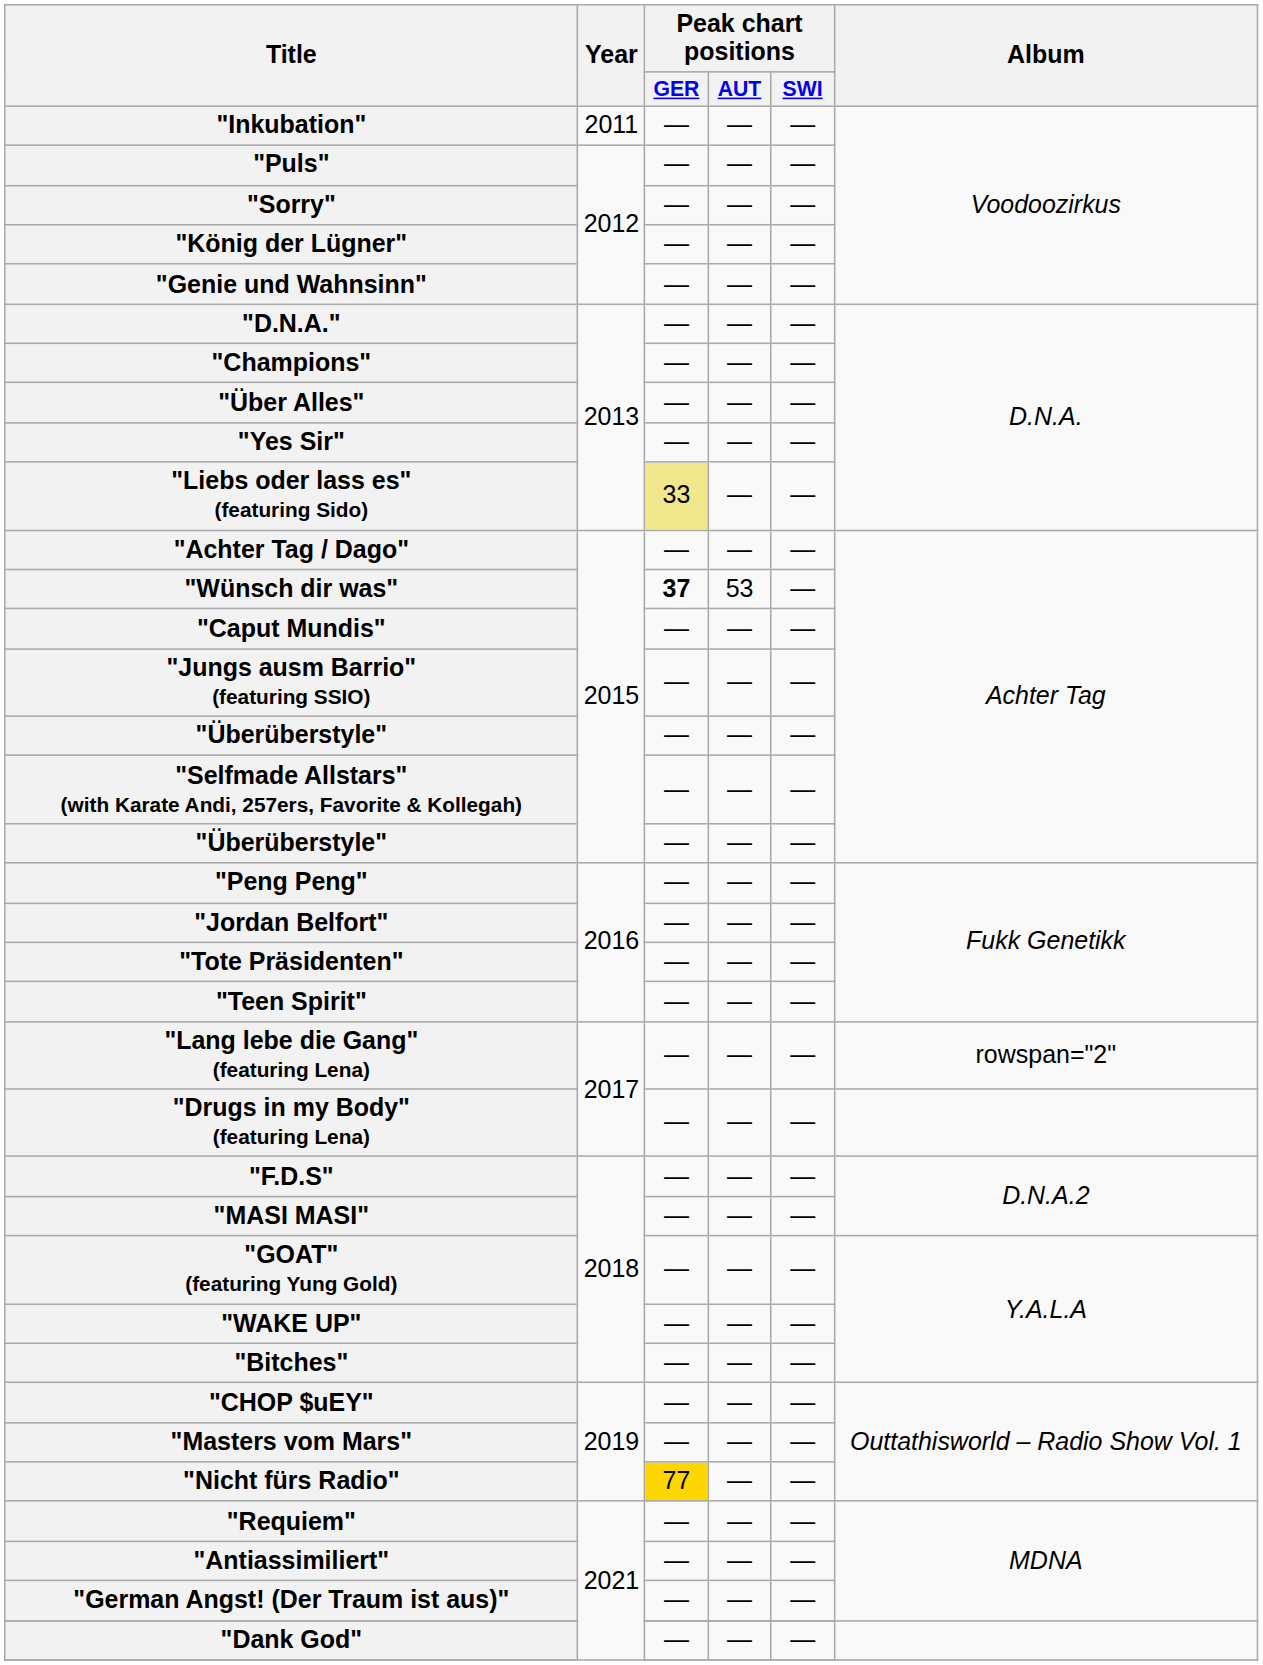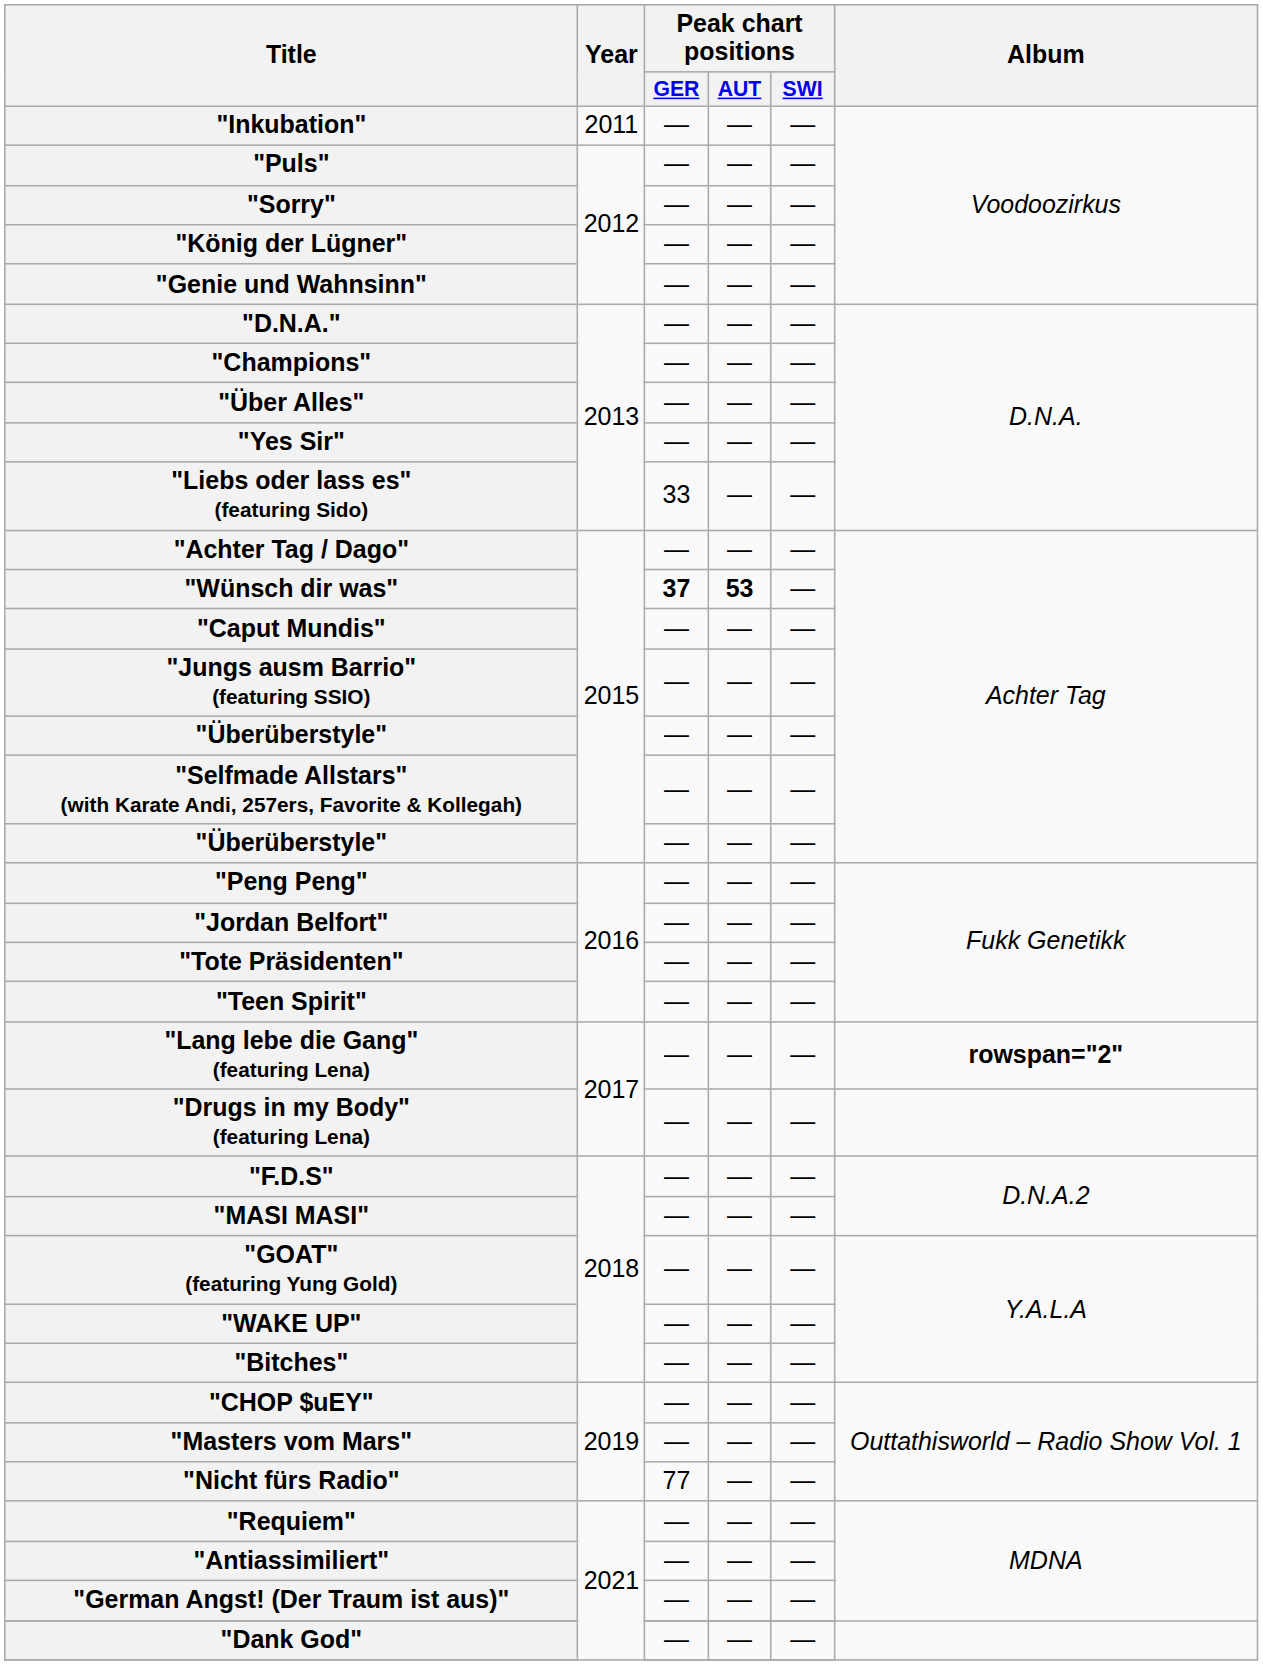(676, 495) khaki background -> (676, 495) no background
(740, 588) normal -> (740, 588) bold
(1046, 1054) normal -> (1046, 1054) bold
(676, 1481) gold background -> (676, 1481) no background
